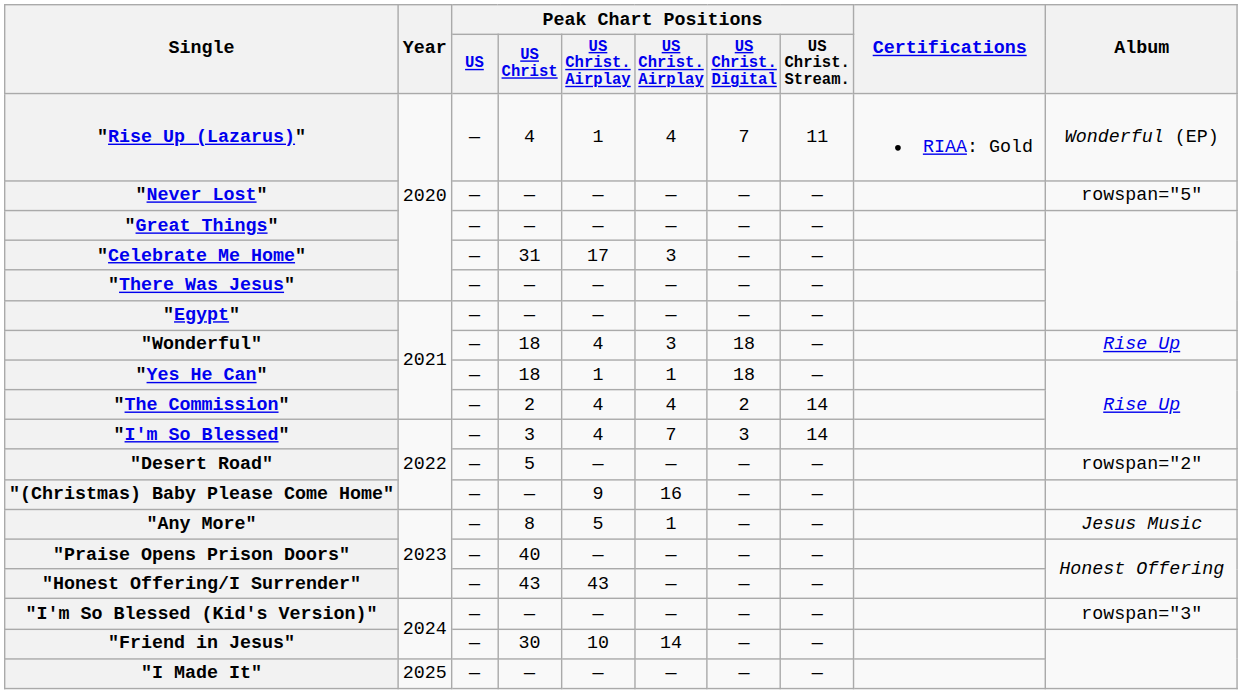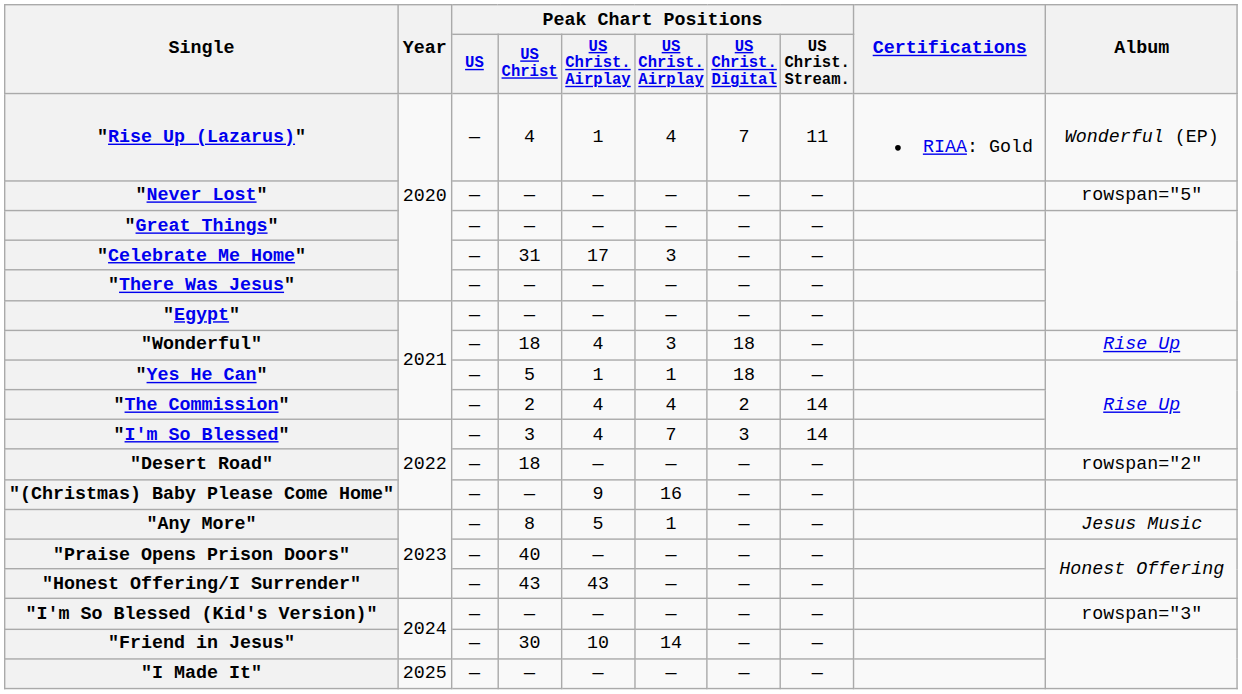(530, 375) 18 -> (530, 375) 5
(530, 464) 5 -> (530, 464) 18
